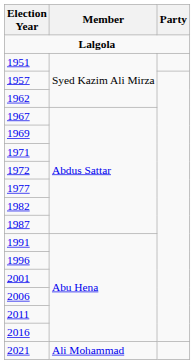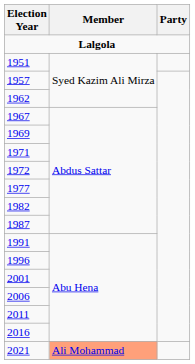(88, 350) no background -> (88, 350) lightsalmon background
